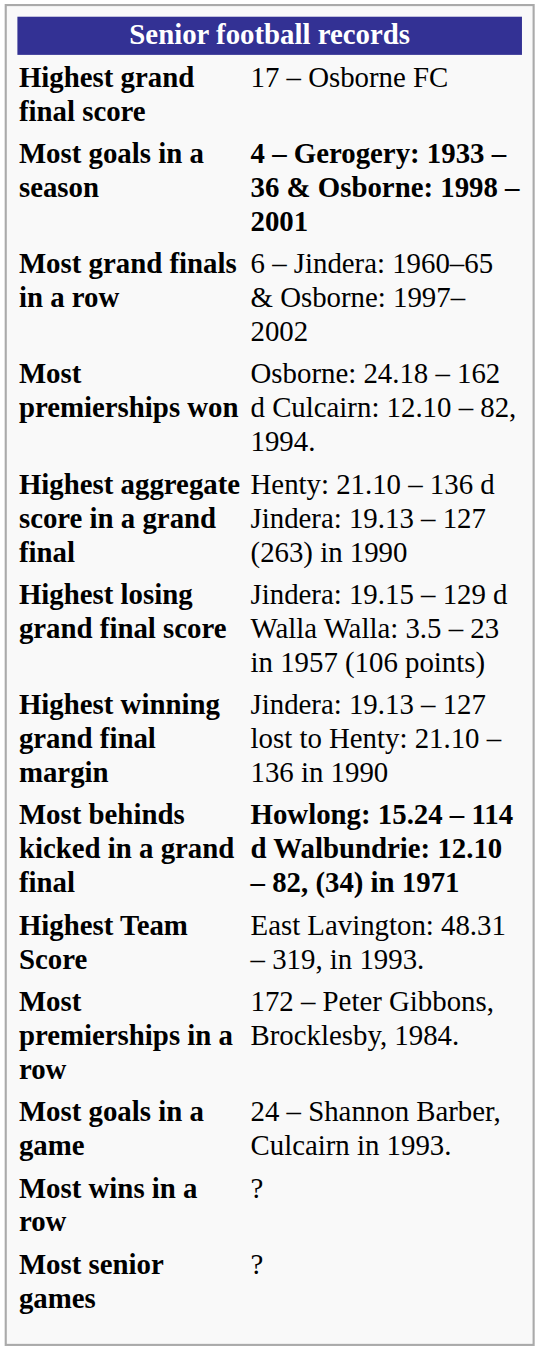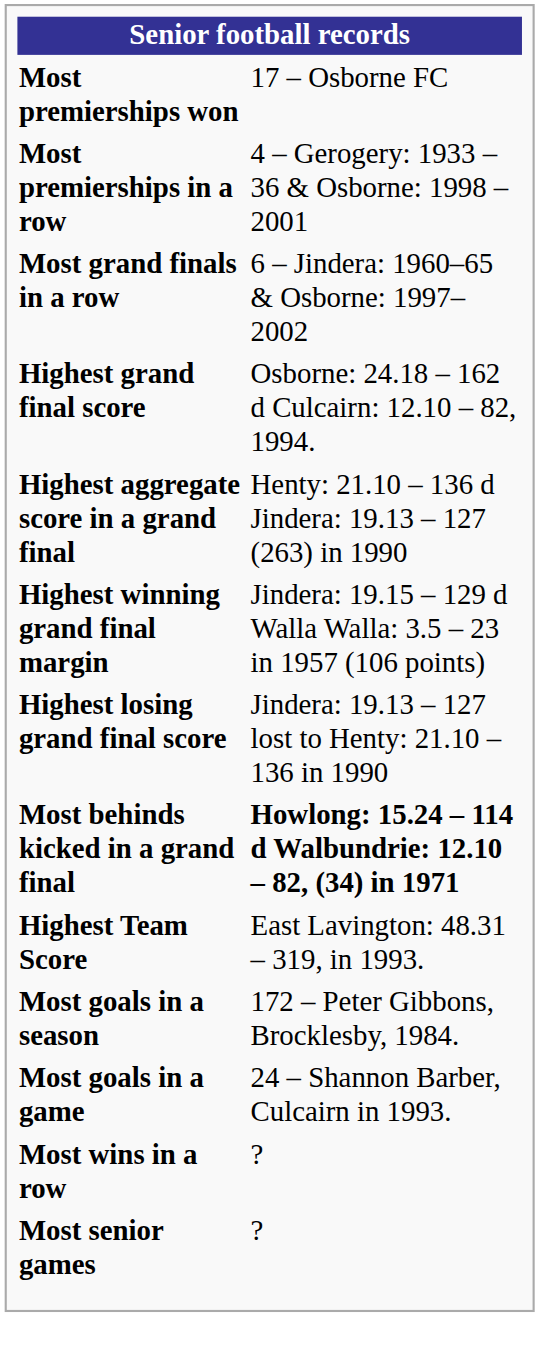(107, 94) Highest grand final score -> (129, 94) Most premierships won
(111, 170) Most goals in a season -> (126, 187) Most premierships in a row
(385, 187) bold -> (379, 187) normal
(129, 390) Most premierships won -> (107, 390) Highest grand final score
(123, 611) Highest losing grand final score -> (119, 628) Highest winning grand final margin
(119, 738) Highest winning grand final margin -> (123, 721) Highest losing grand final score
(126, 1035) Most premierships in a row -> (111, 1018) Most goals in a season
